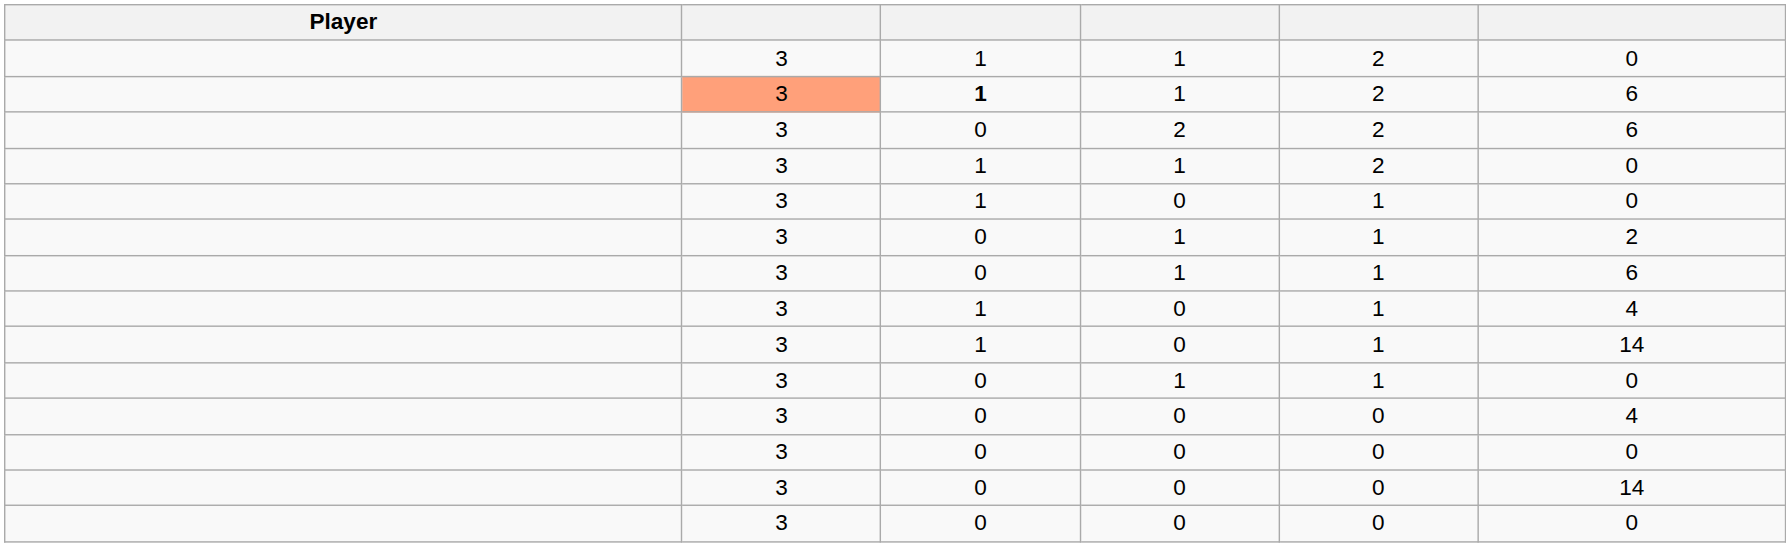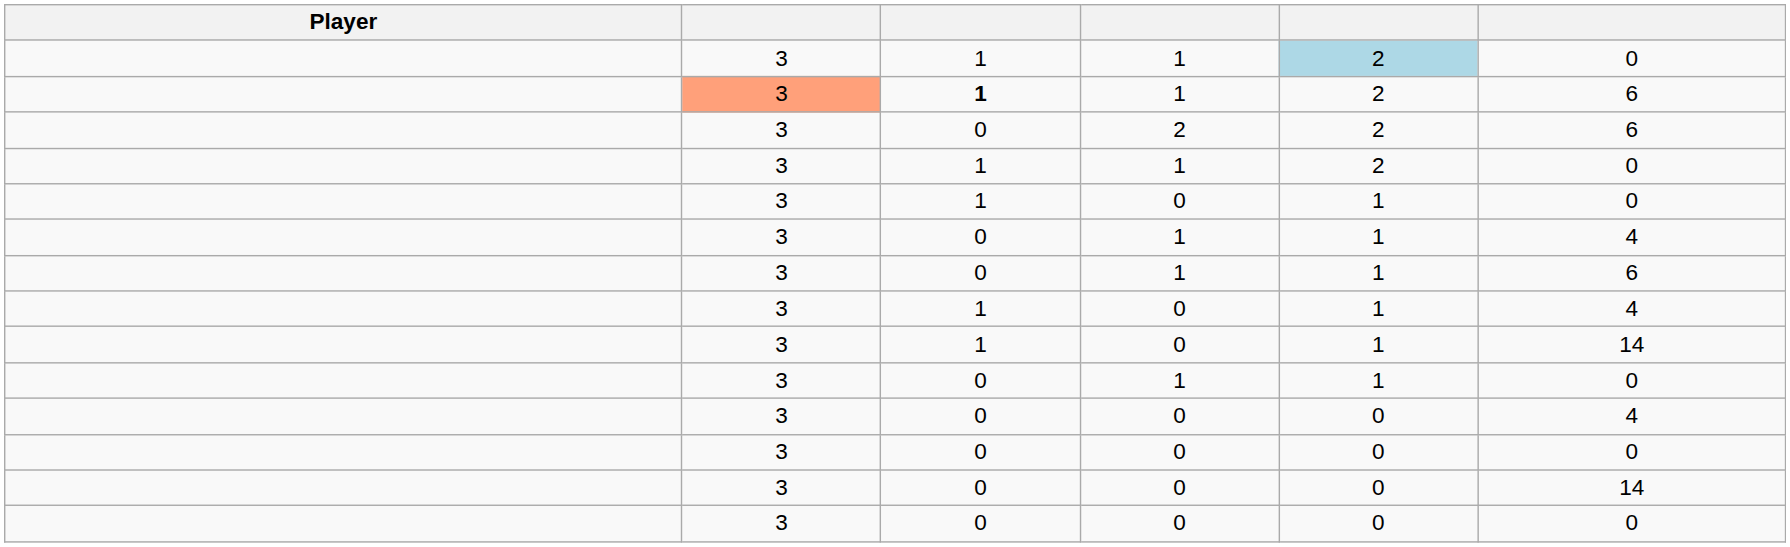(1378, 58) no background -> (1378, 58) lightblue background
(1632, 237) 2 -> (1632, 237) 4
